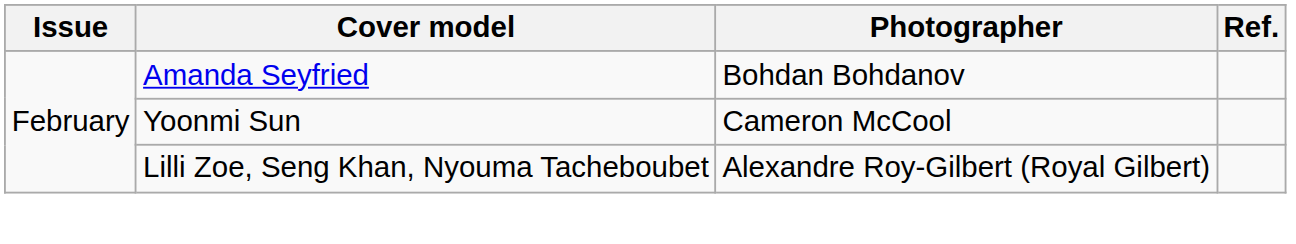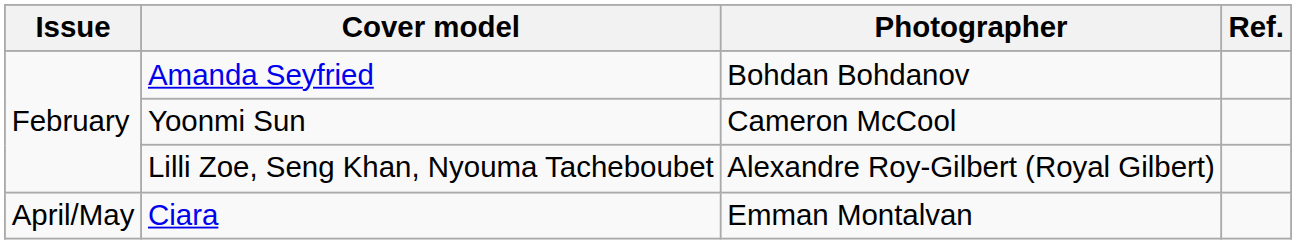+ row: (183, 214)
